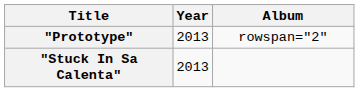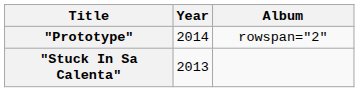(193, 38) 2013 -> (193, 38) 2014
